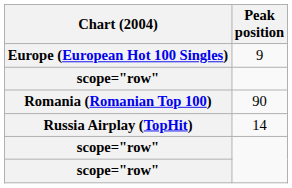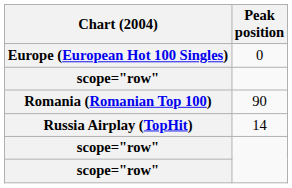(260, 55) 9 -> (260, 55) 0
